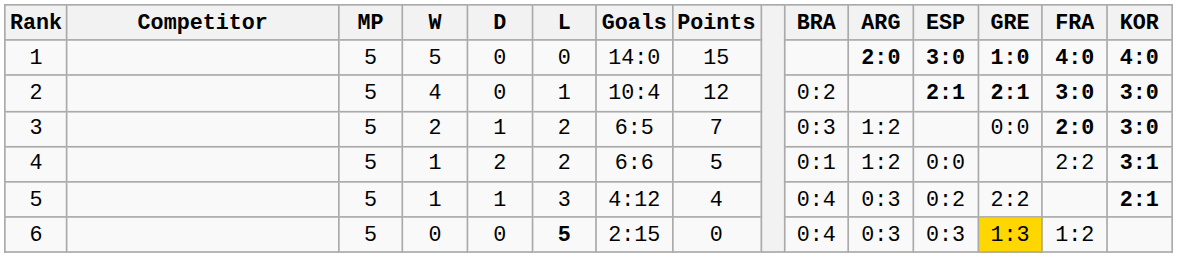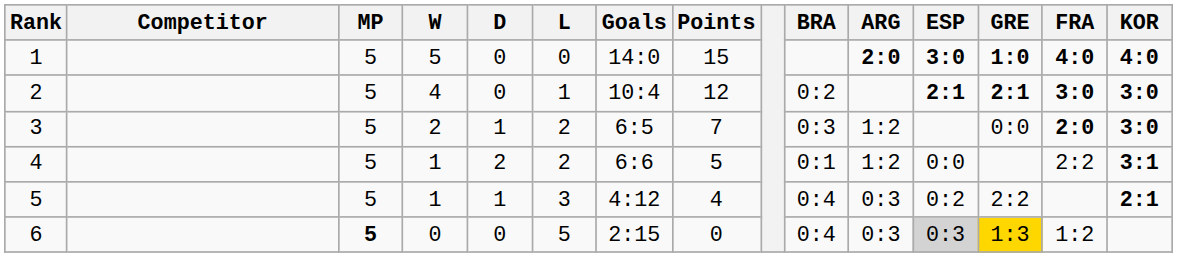(370, 235) normal -> (370, 235) bold
(564, 235) bold -> (564, 235) normal
(945, 235) no background -> (945, 235) lightgrey background
